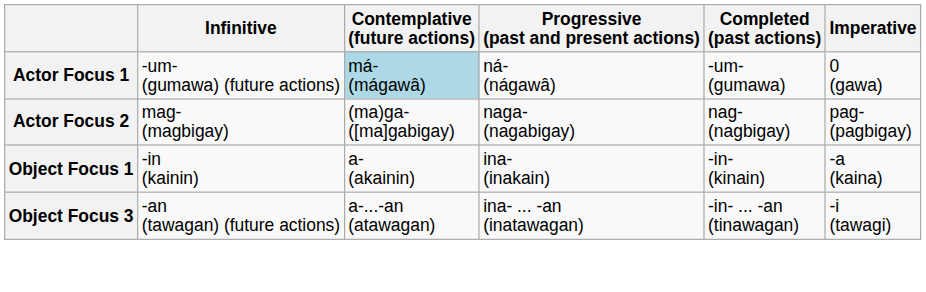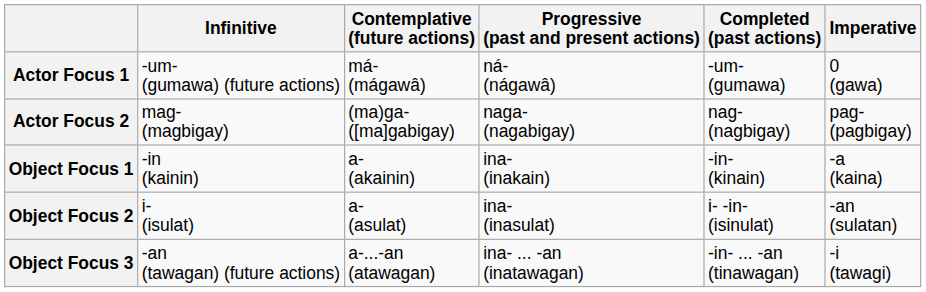(387, 75) lightblue background -> (387, 75) no background
+ row: (71, 216)
